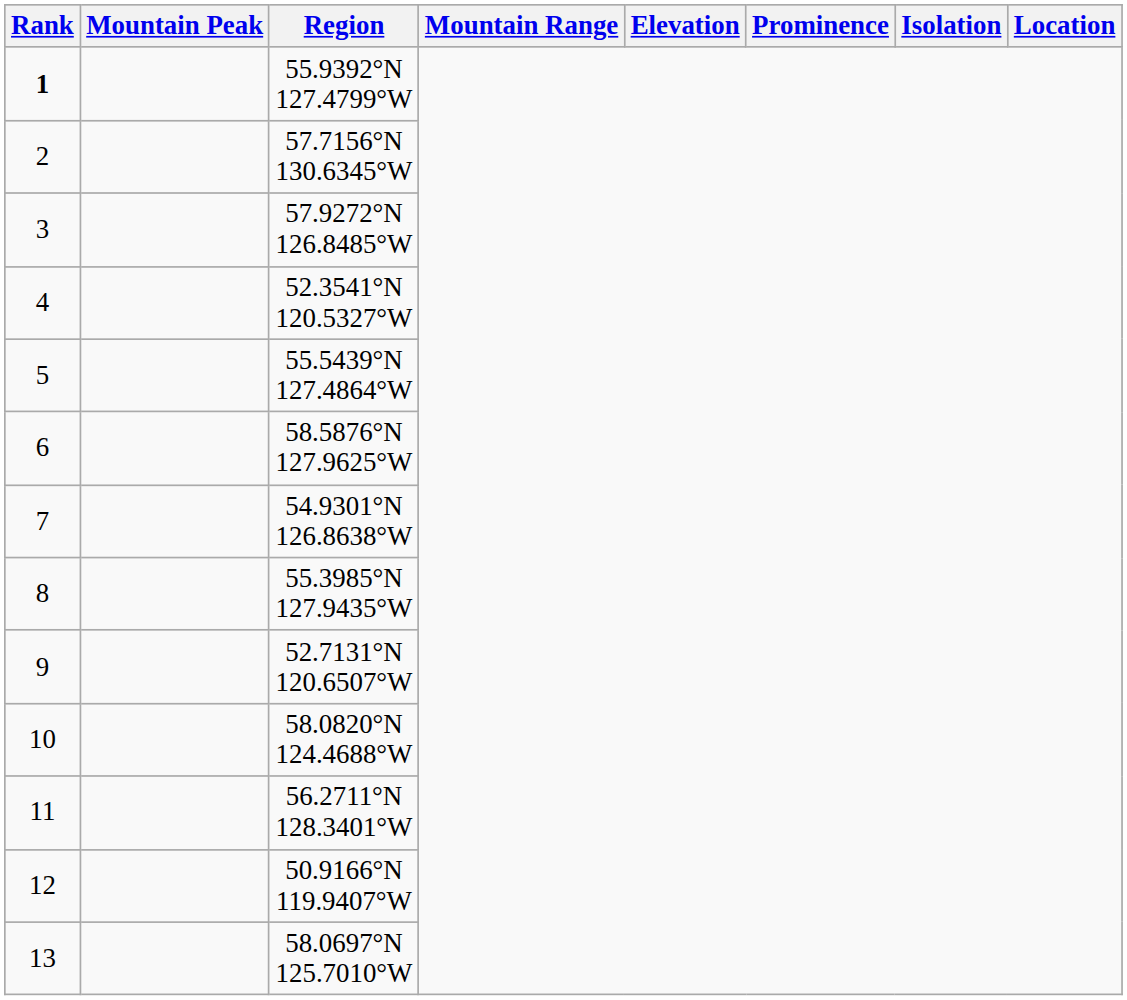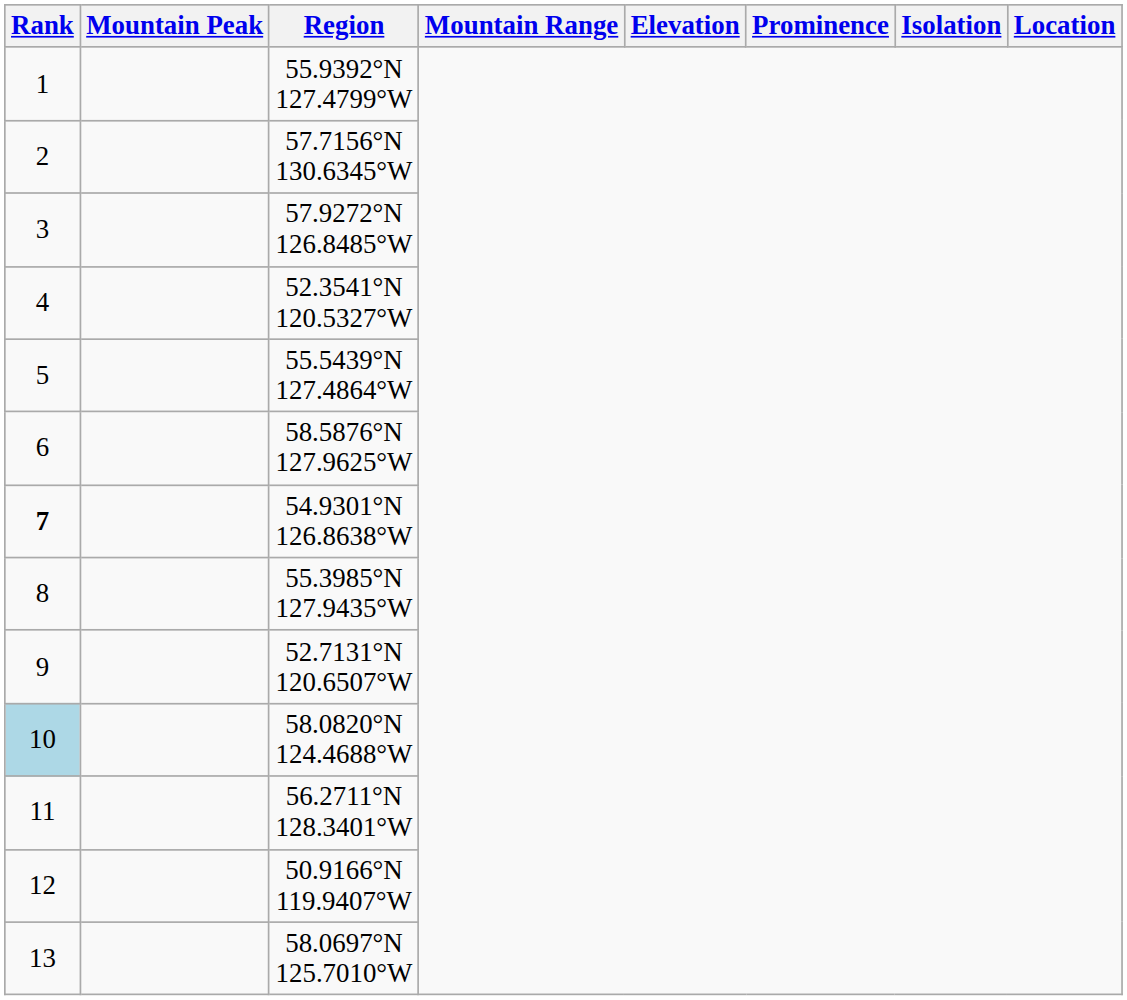(42, 83) bold -> (42, 83) normal
(42, 520) normal -> (42, 520) bold
(42, 739) no background -> (42, 739) lightblue background
